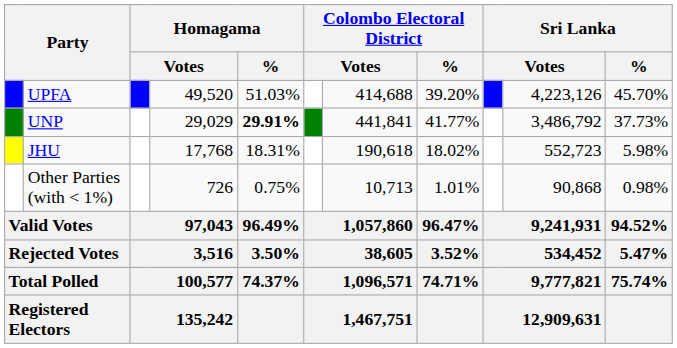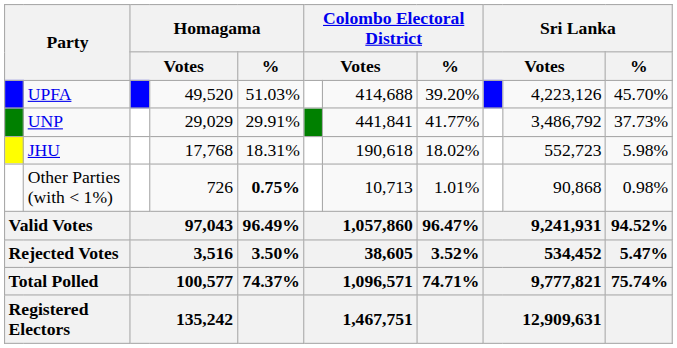(271, 121) bold -> (273, 121) normal
(277, 187) normal -> (276, 187) bold
